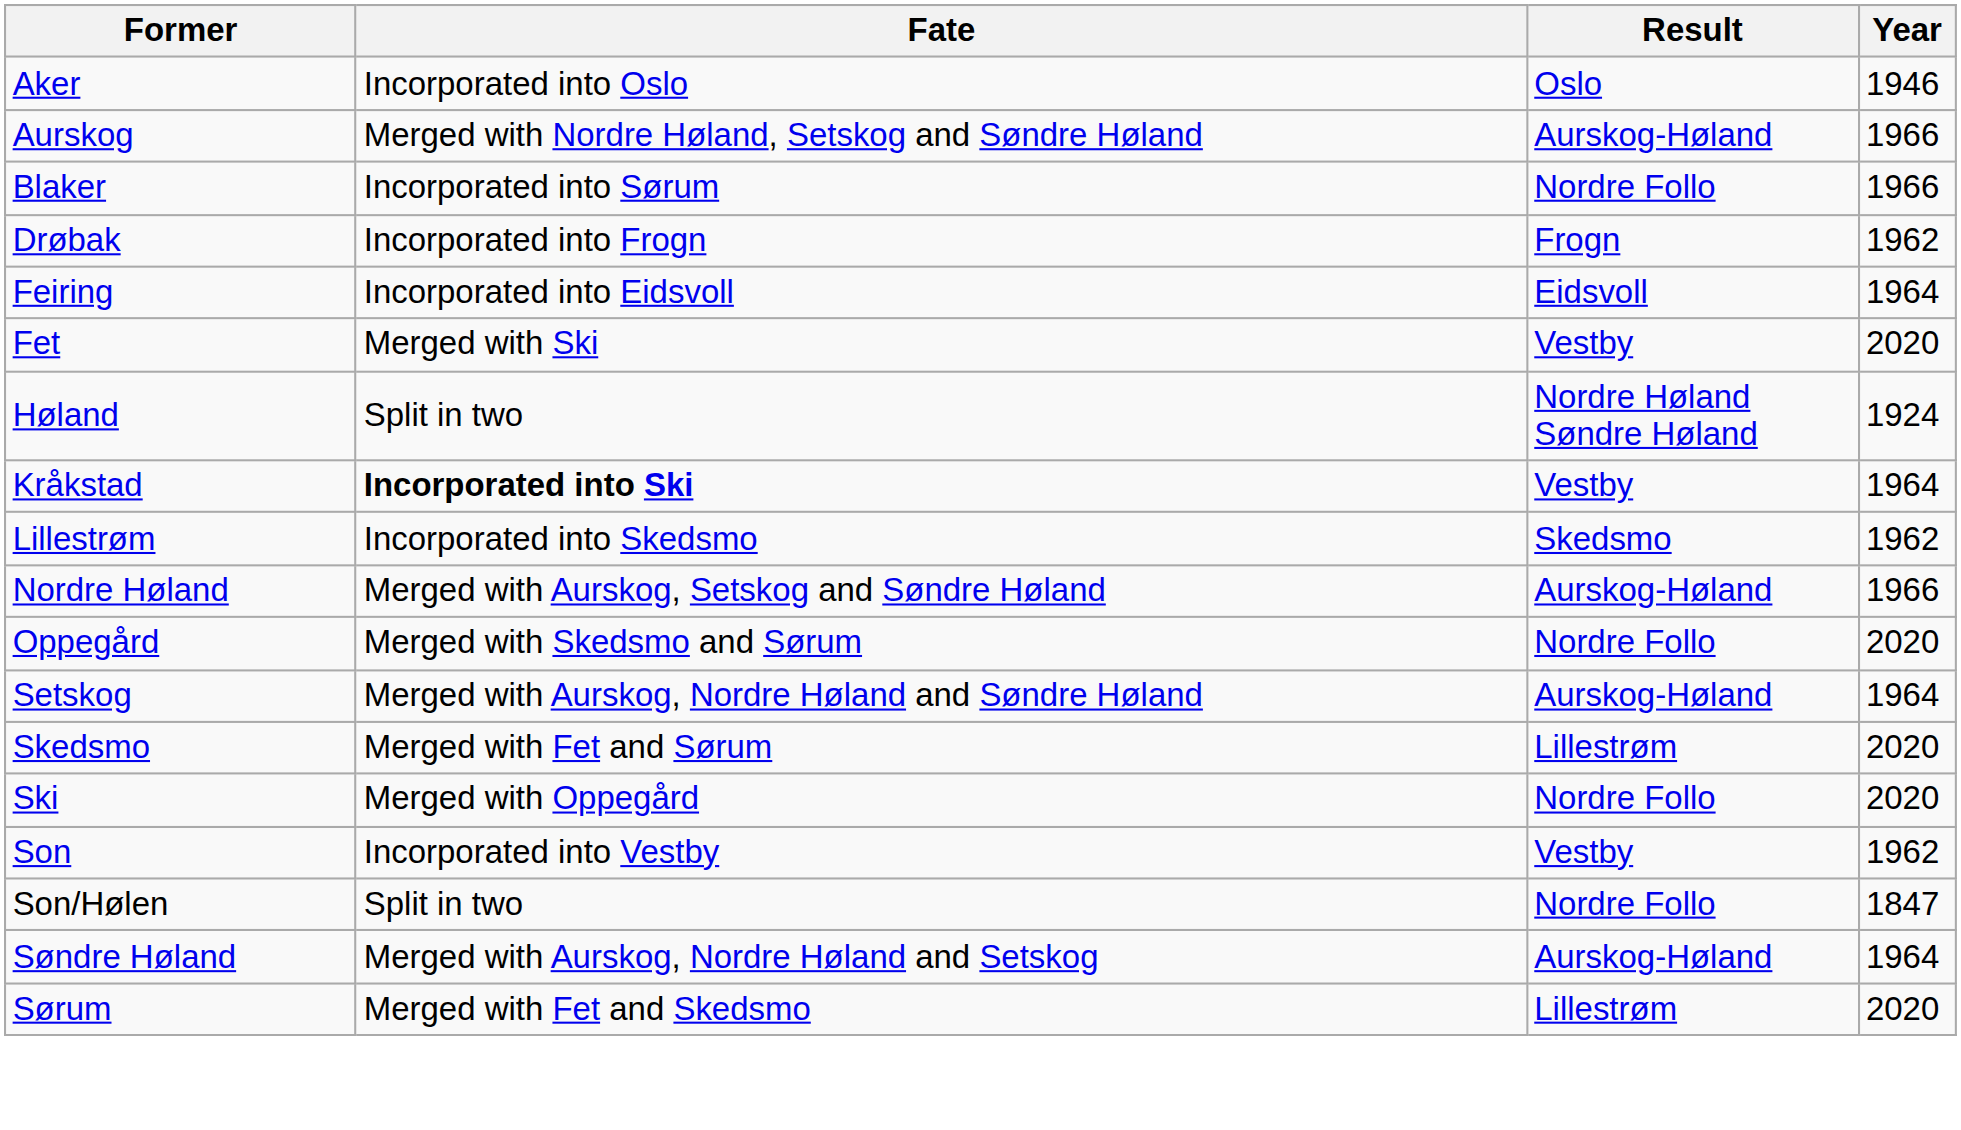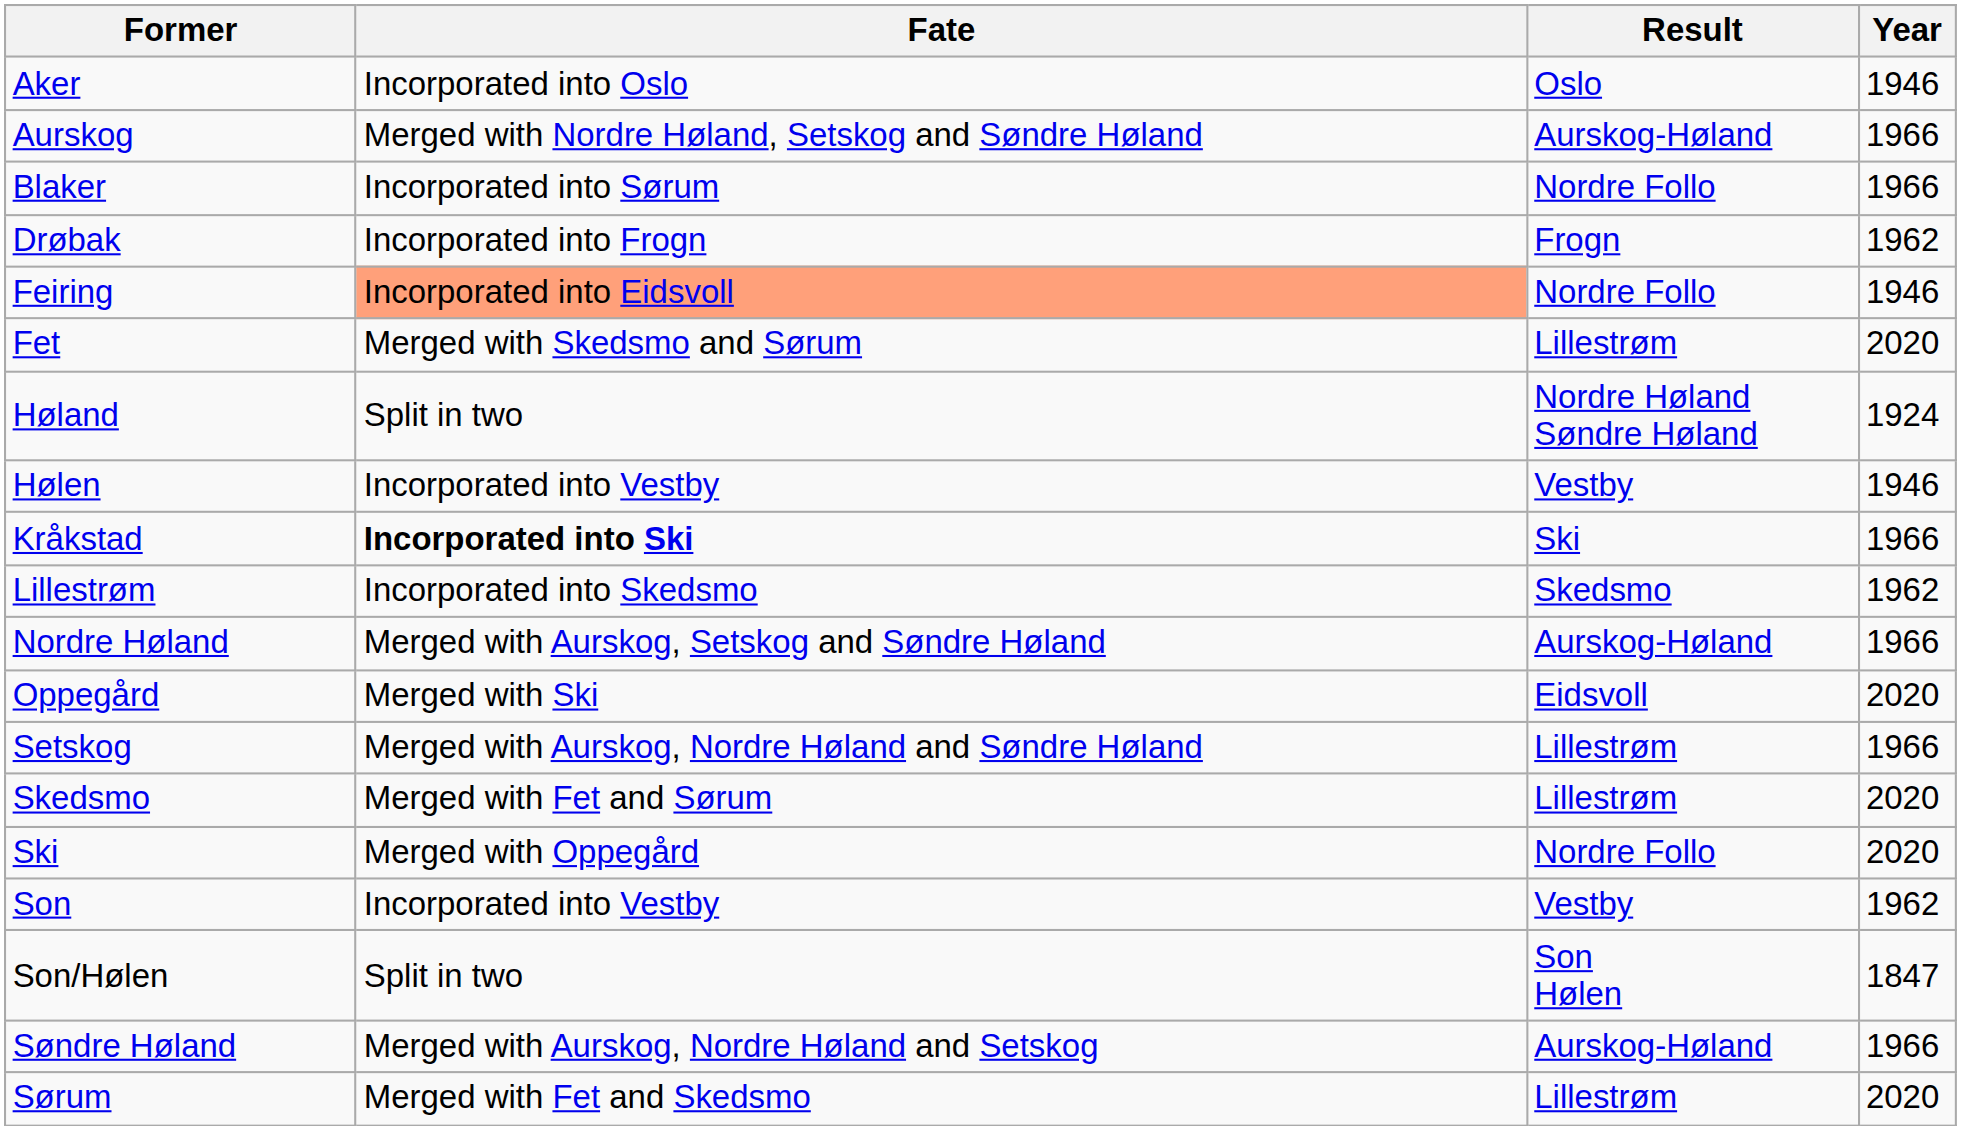(549, 291) no background -> (549, 291) lightsalmon background
(1591, 291) Eidsvoll -> (1625, 291) Nordre Follo
(1903, 291) 1964 -> (1903, 291) 1946
(481, 344) Merged with Ski -> (613, 344) Merged with Skedsmo and Sørum
(1584, 344) Vestby -> (1606, 344) Lillestrøm
+ row: (57, 485)
(1584, 485) Vestby -> (1557, 538) Ski
(1903, 485) 1964 -> (1903, 538) 1966
(613, 642) Merged with Skedsmo and Sørum -> (481, 694) Merged with Ski
(1625, 642) Nordre Follo -> (1591, 694) Eidsvoll
(1653, 694) Aurskog-Høland -> (1606, 747) Lillestrøm
(1903, 694) 1964 -> (1903, 747) 1966
(1625, 904) Nordre Follo -> (1578, 974) Son Hølen
(1903, 956) 1964 -> (1903, 1045) 1966
